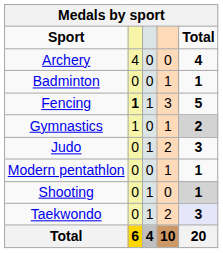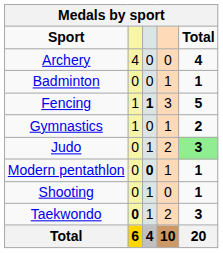(135, 103) bold -> (135, 103) normal
(150, 103) normal -> (150, 103) bold
(198, 126) lightgrey background -> (198, 126) no background
(198, 148) no background -> (198, 148) lightgreen background
(150, 170) normal -> (150, 170) bold
(198, 192) lightgrey background -> (198, 192) no background
(135, 214) normal -> (135, 214) bold
(198, 214) lavender background -> (198, 214) no background
